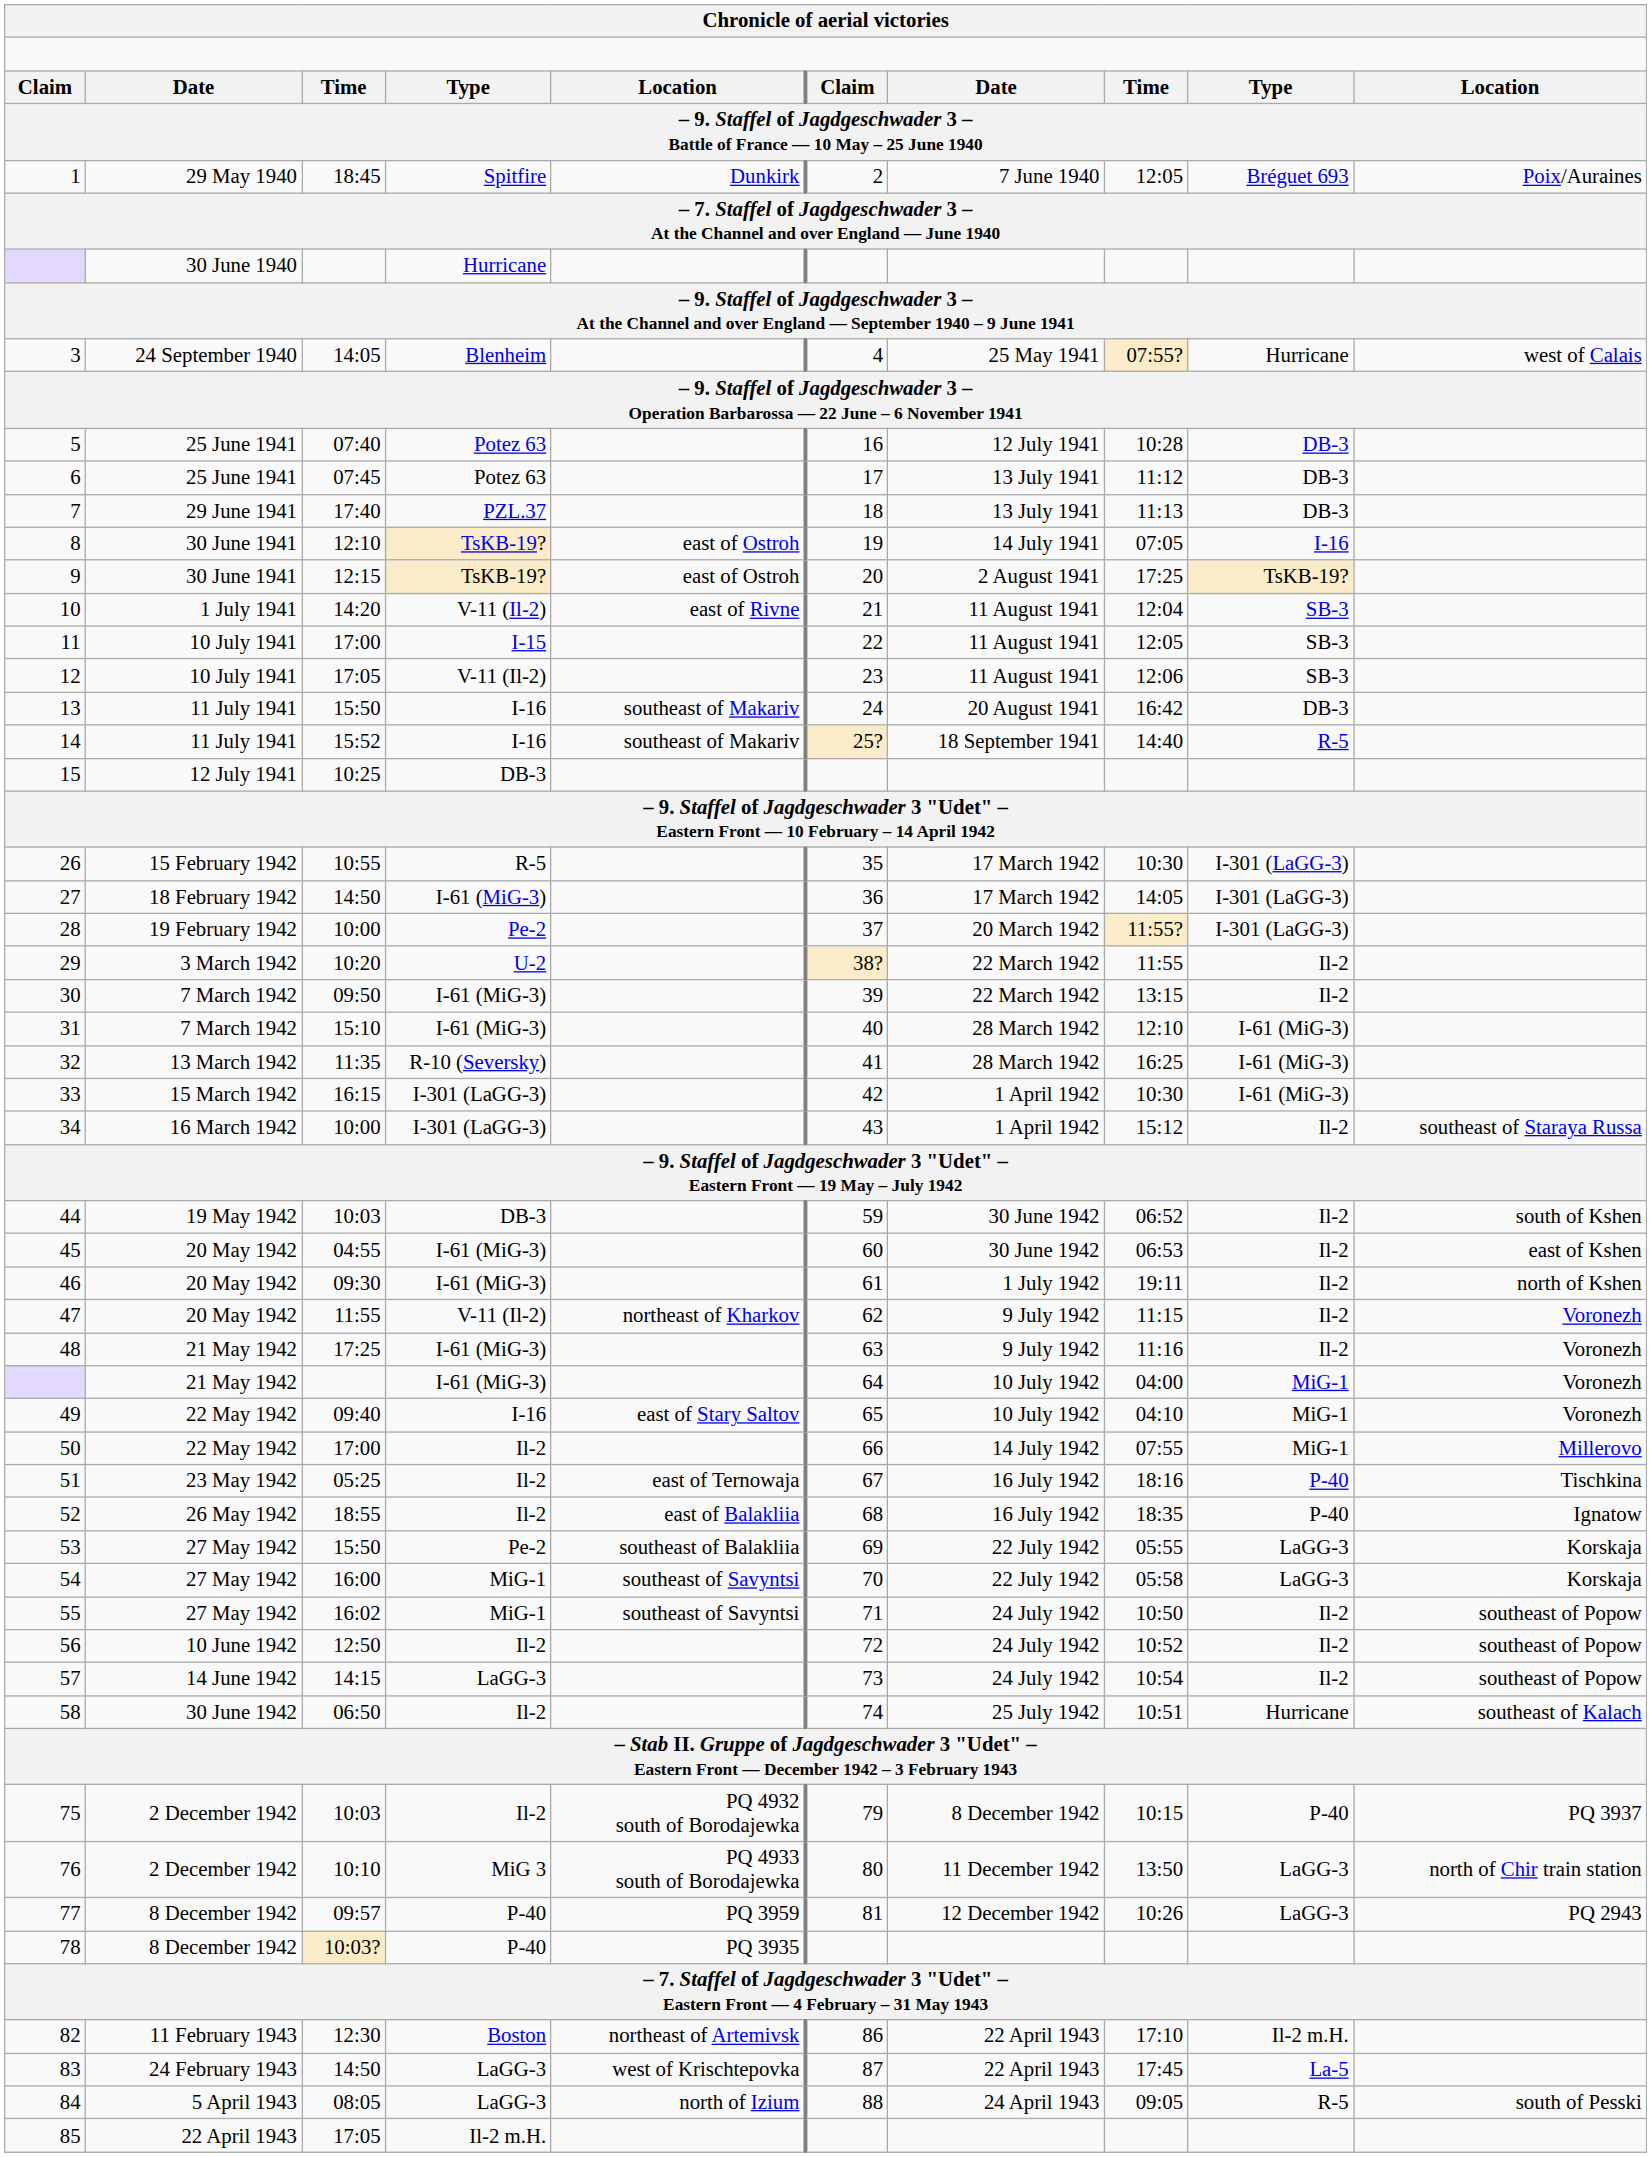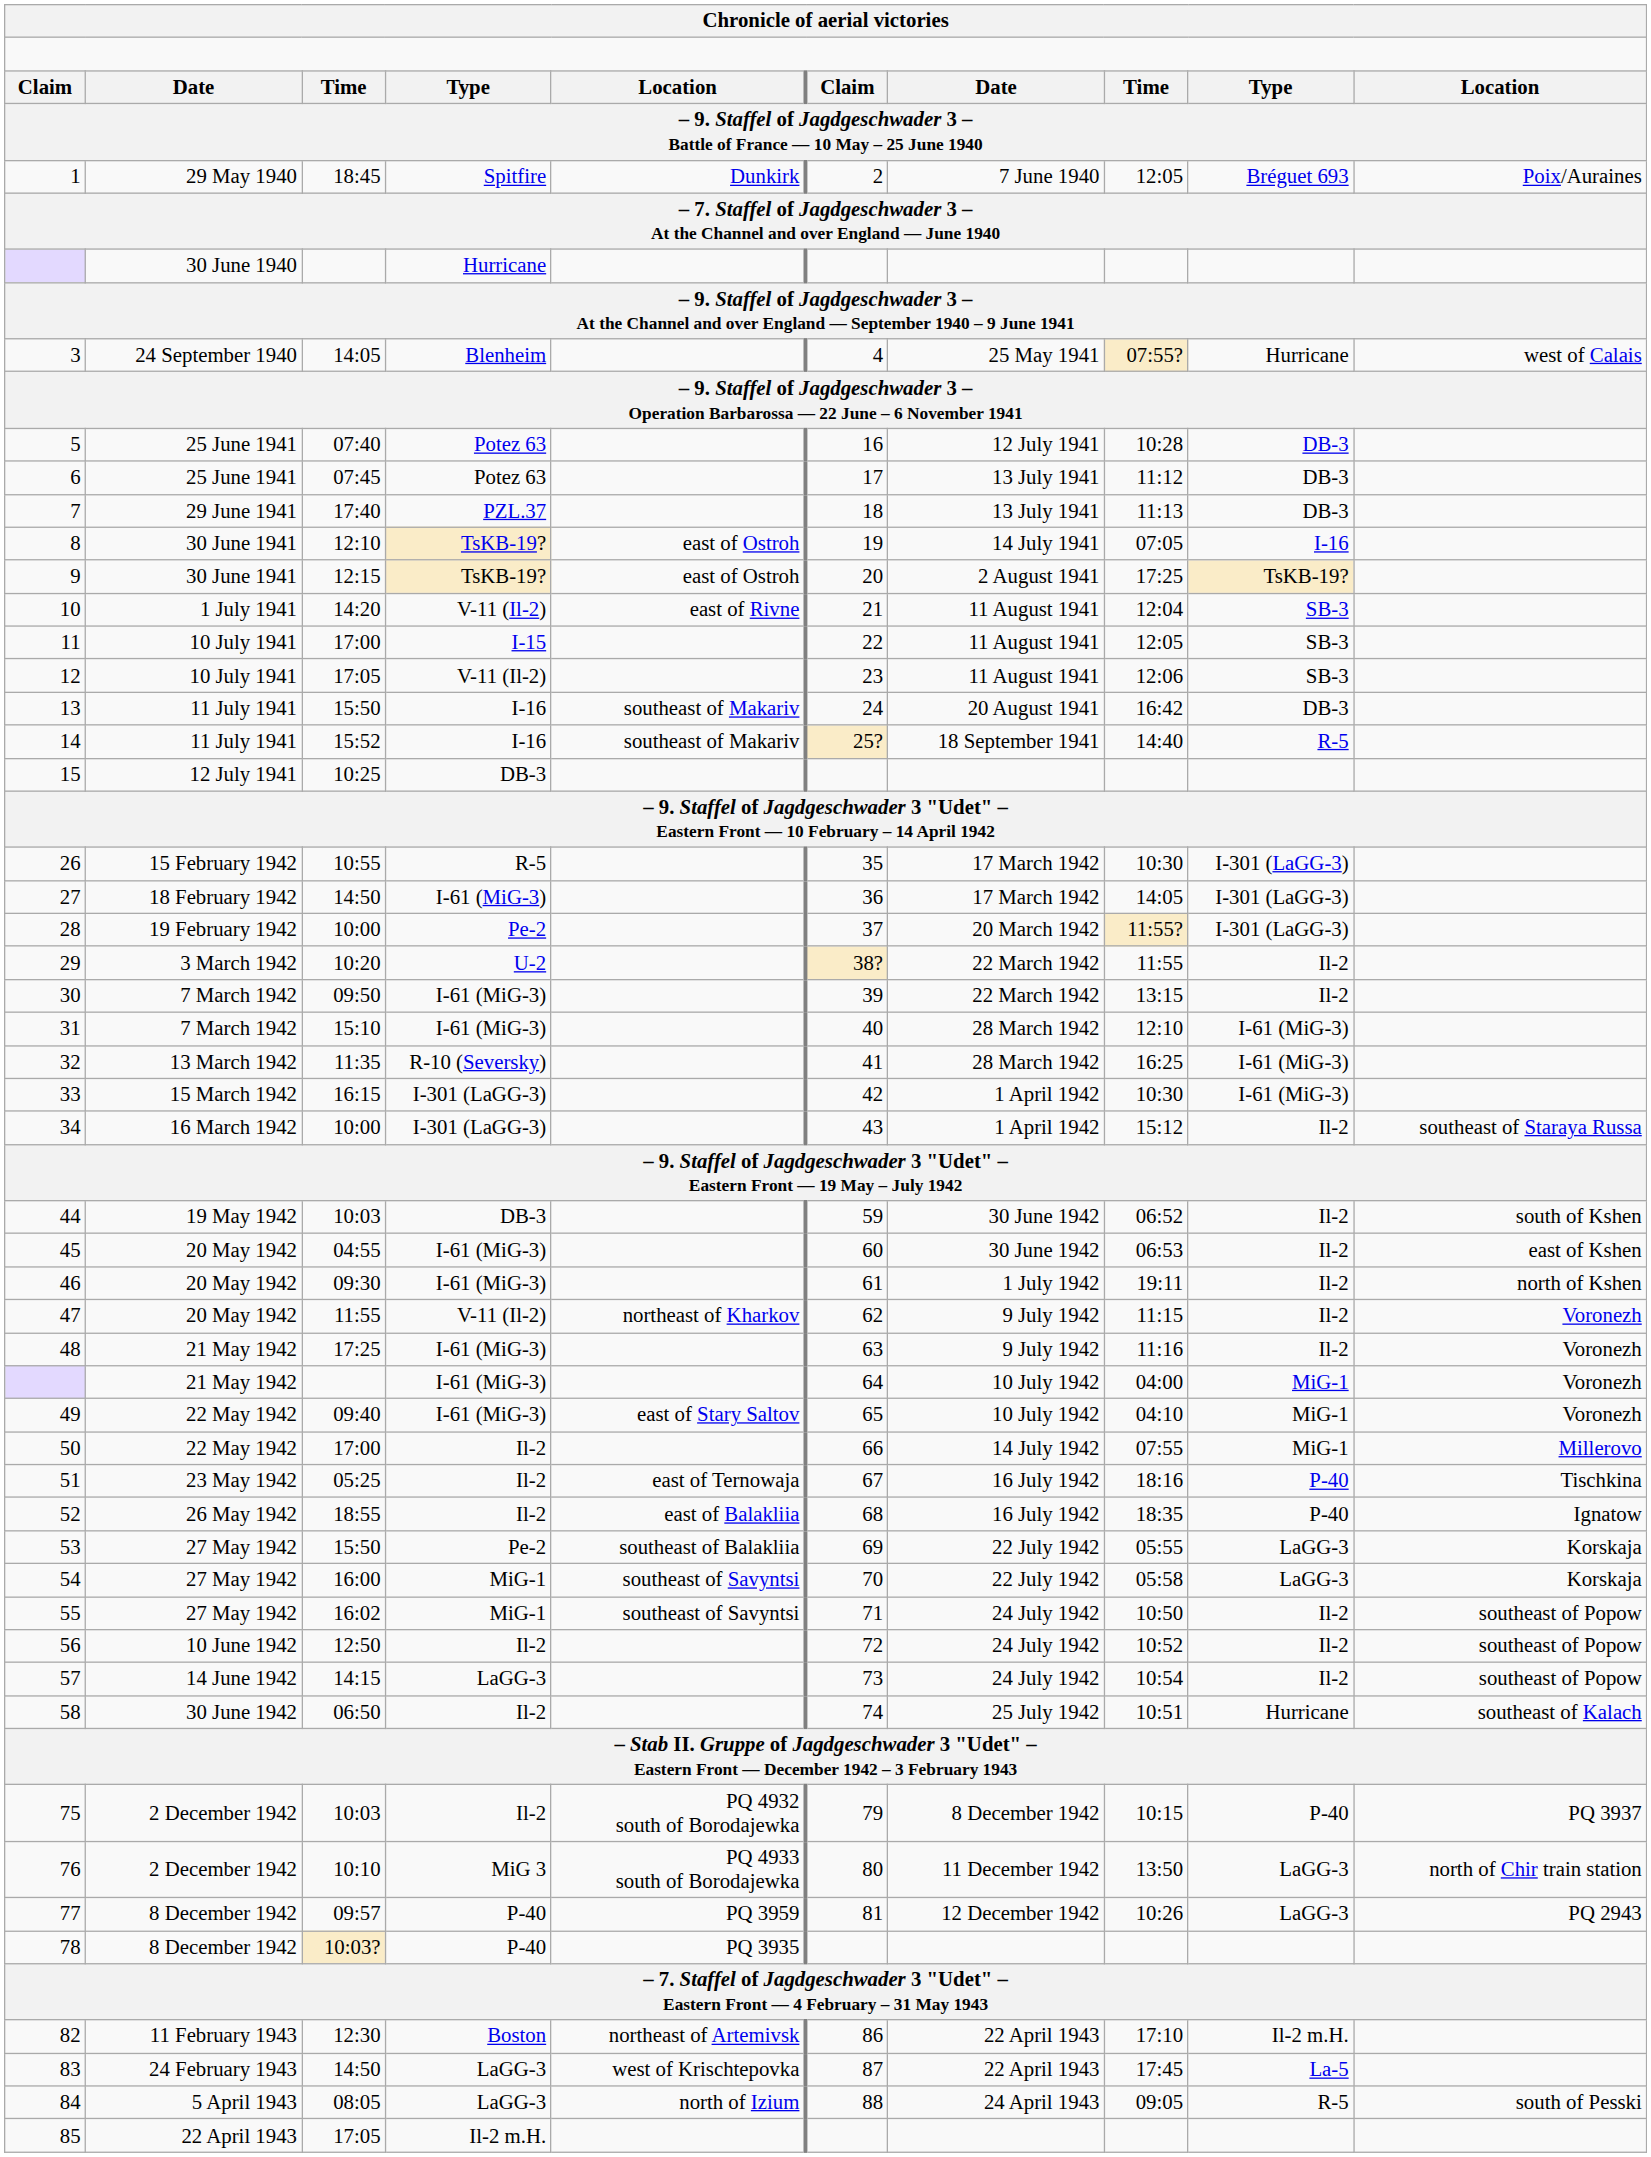(529, 1414) I-16 -> (491, 1414) I-61 (MiG-3)
